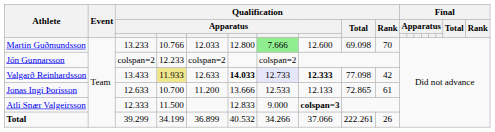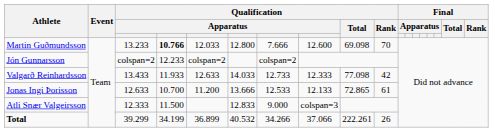(172, 45) normal -> (172, 45) bold
(278, 45) lightgreen background -> (278, 45) no background
(172, 75) khaki background -> (172, 75) no background
(242, 75) bold -> (242, 75) normal
(278, 75) lavender background -> (278, 75) no background
(320, 75) bold -> (319, 75) normal
(320, 105) bold -> (319, 105) normal
